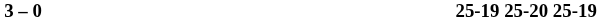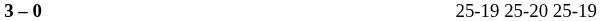(526, 10) bold -> (526, 10) normal
